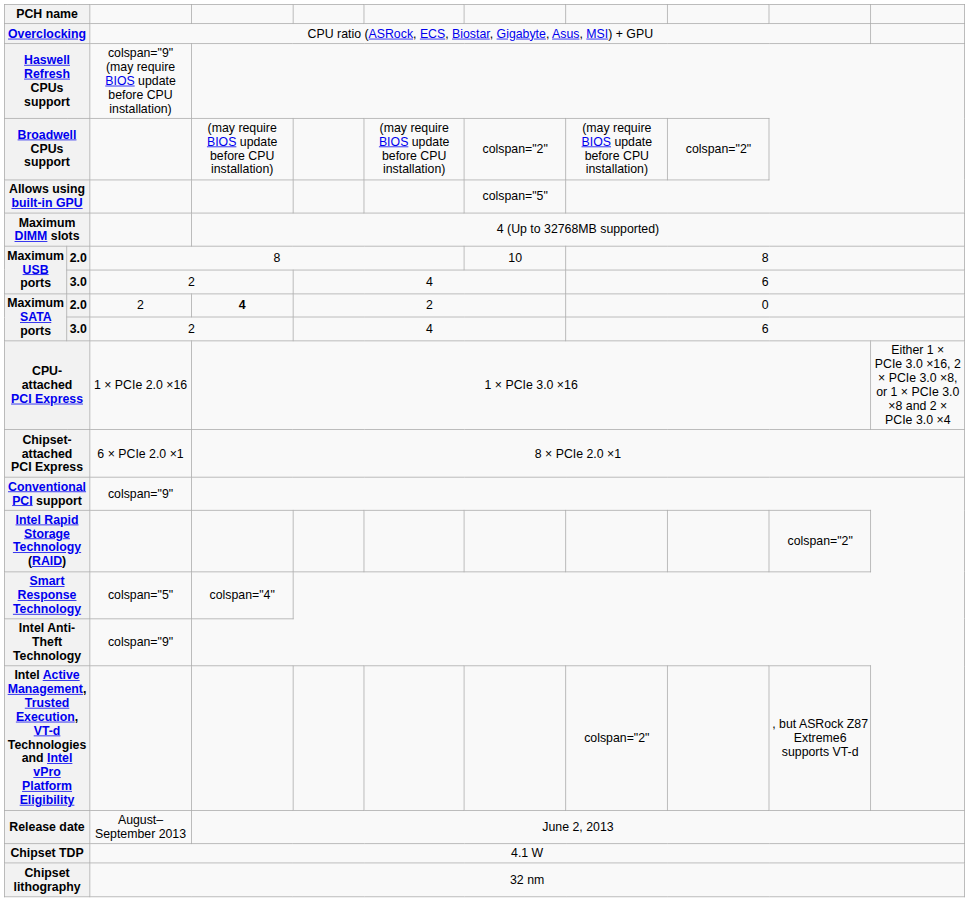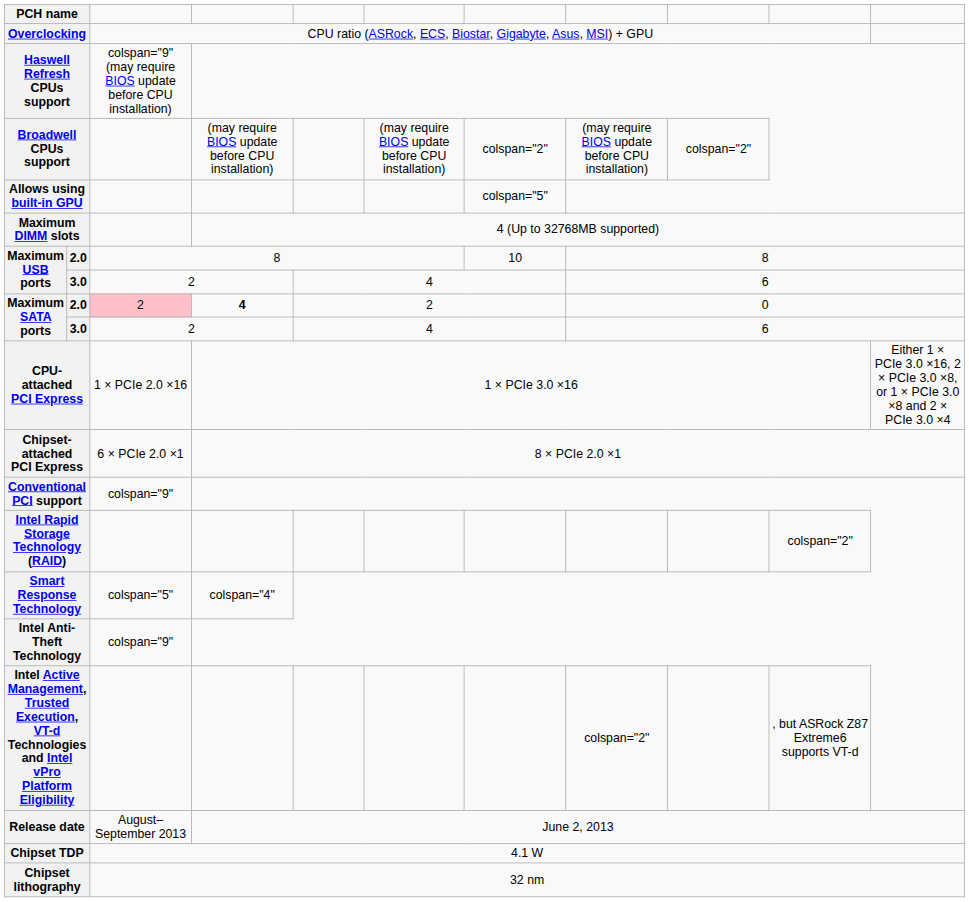(141, 305) no background -> (141, 305) pink background
